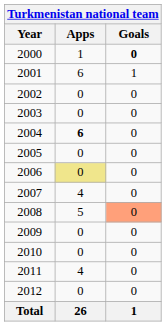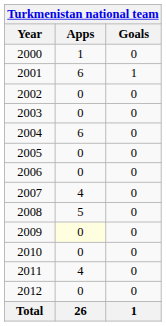(134, 53) bold -> (134, 53) normal
(80, 133) bold -> (80, 133) normal
(80, 172) khaki background -> (80, 172) no background
(134, 212) lightsalmon background -> (134, 212) no background
(80, 232) no background -> (80, 232) lightyellow background
